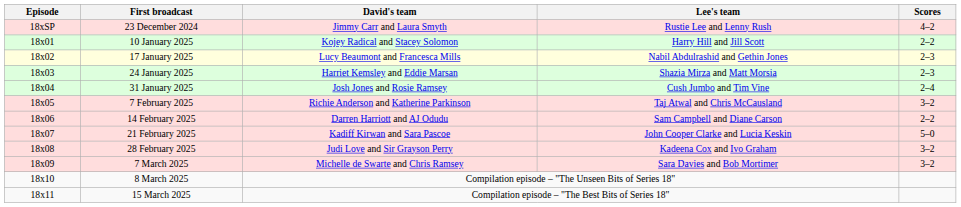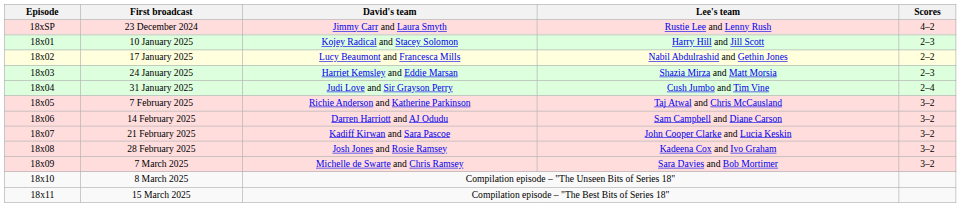(927, 42) 2–2 -> (927, 42) 2–3
(927, 57) 2–3 -> (927, 57) 2–2
(390, 88) Josh Jones and Rosie Ramsey -> (390, 88) Judi Love and Sir Grayson Perry
(927, 118) 2–2 -> (927, 118) 3–2
(927, 133) 5–0 -> (927, 133) 3–2
(390, 149) Judi Love and Sir Grayson Perry -> (390, 149) Josh Jones and Rosie Ramsey
